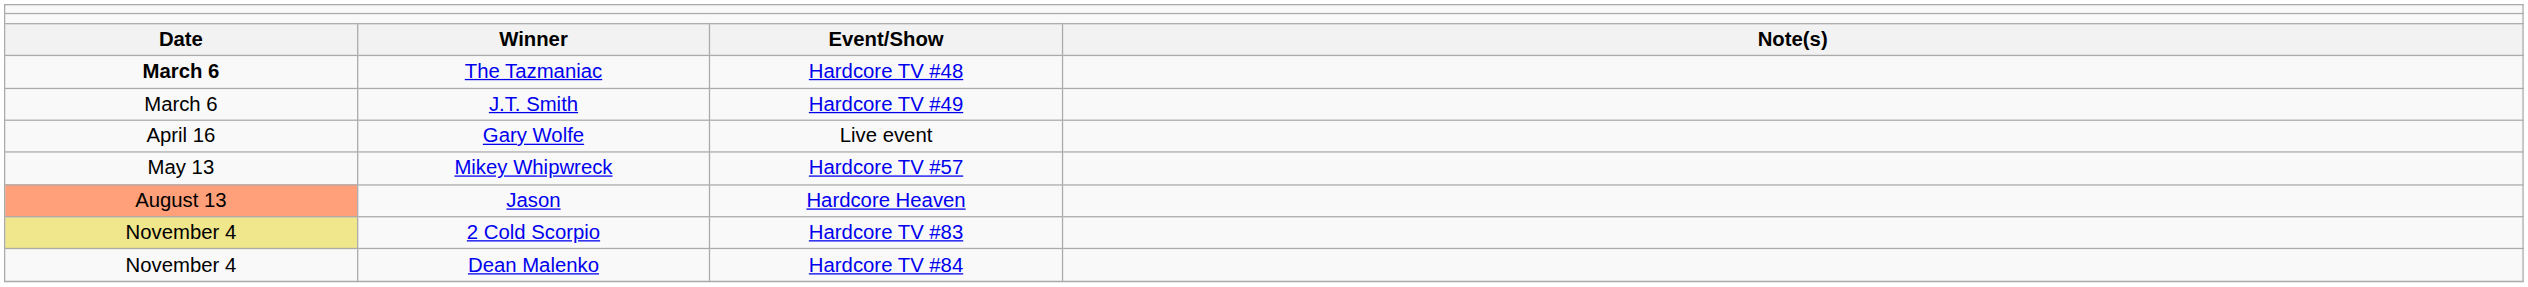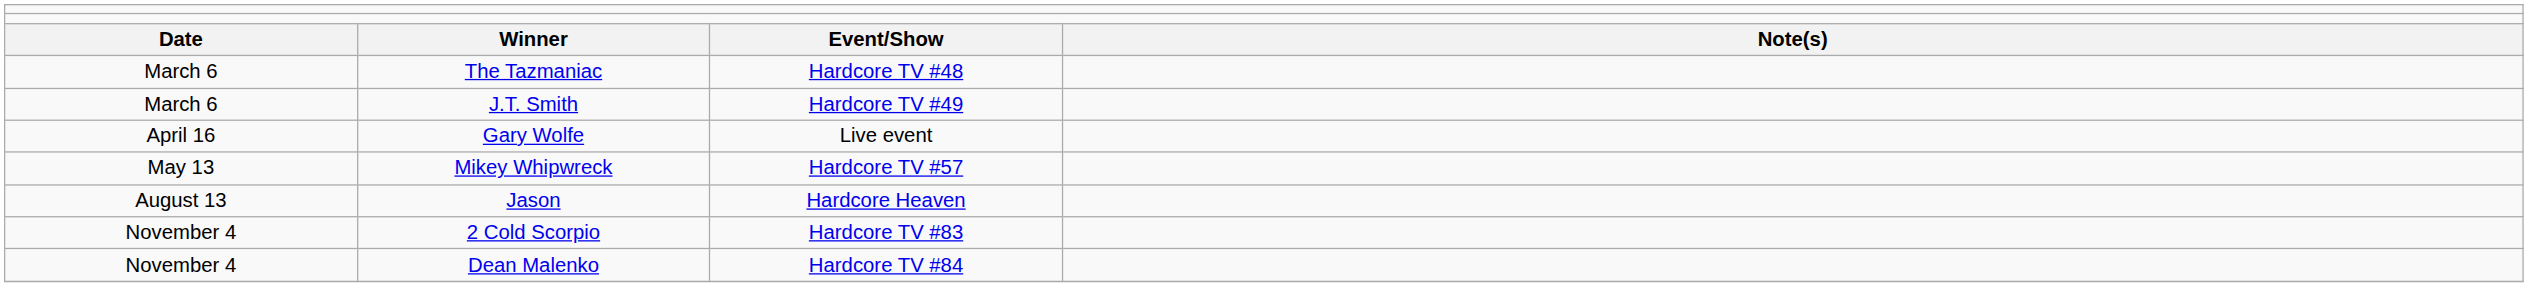(181, 71) bold -> (181, 71) normal
(181, 200) lightsalmon background -> (181, 200) no background
(181, 232) khaki background -> (181, 232) no background
